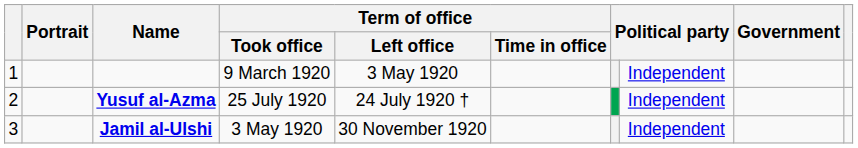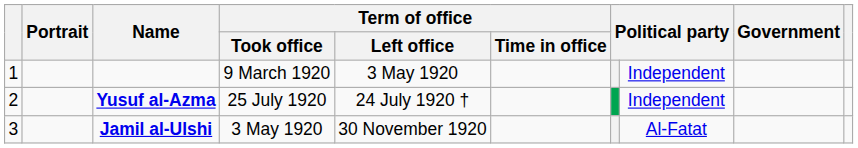(676, 128) Independent -> (676, 128) Al-Fatat
